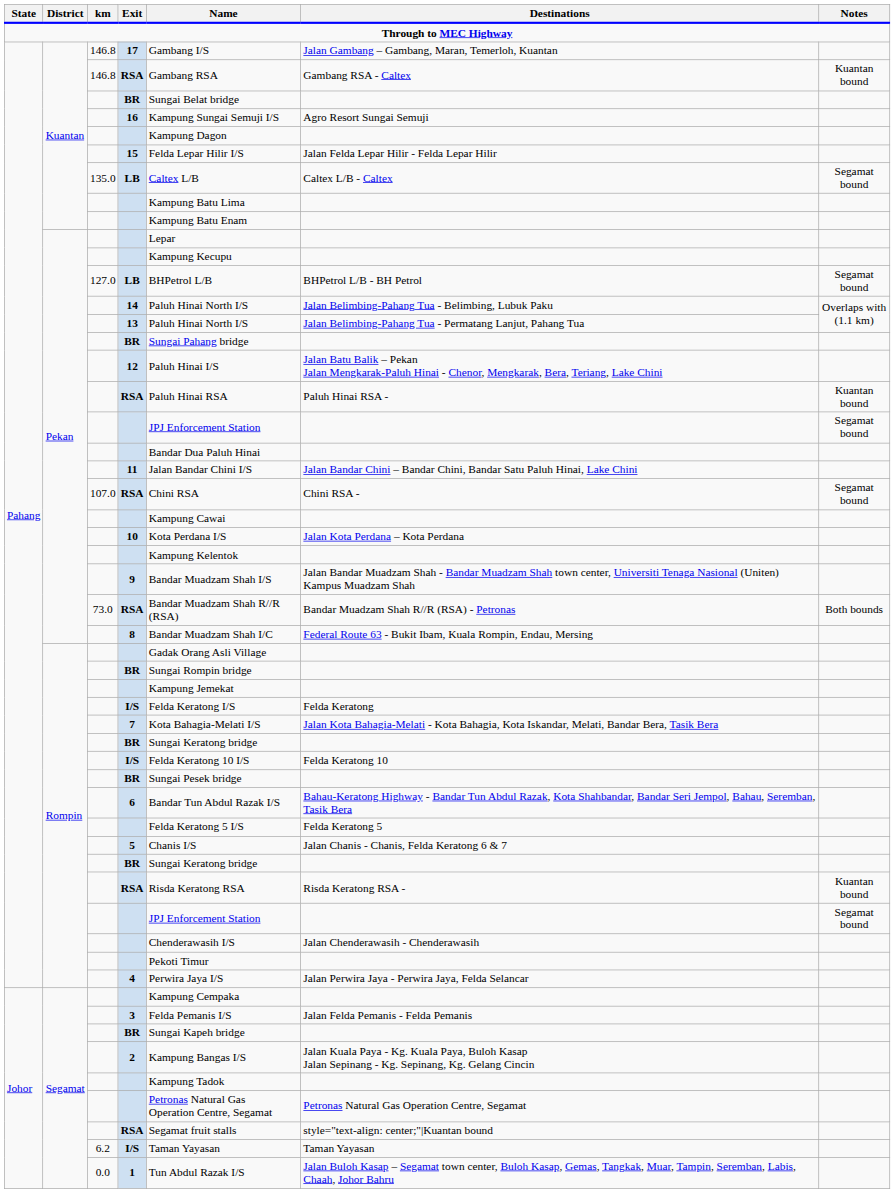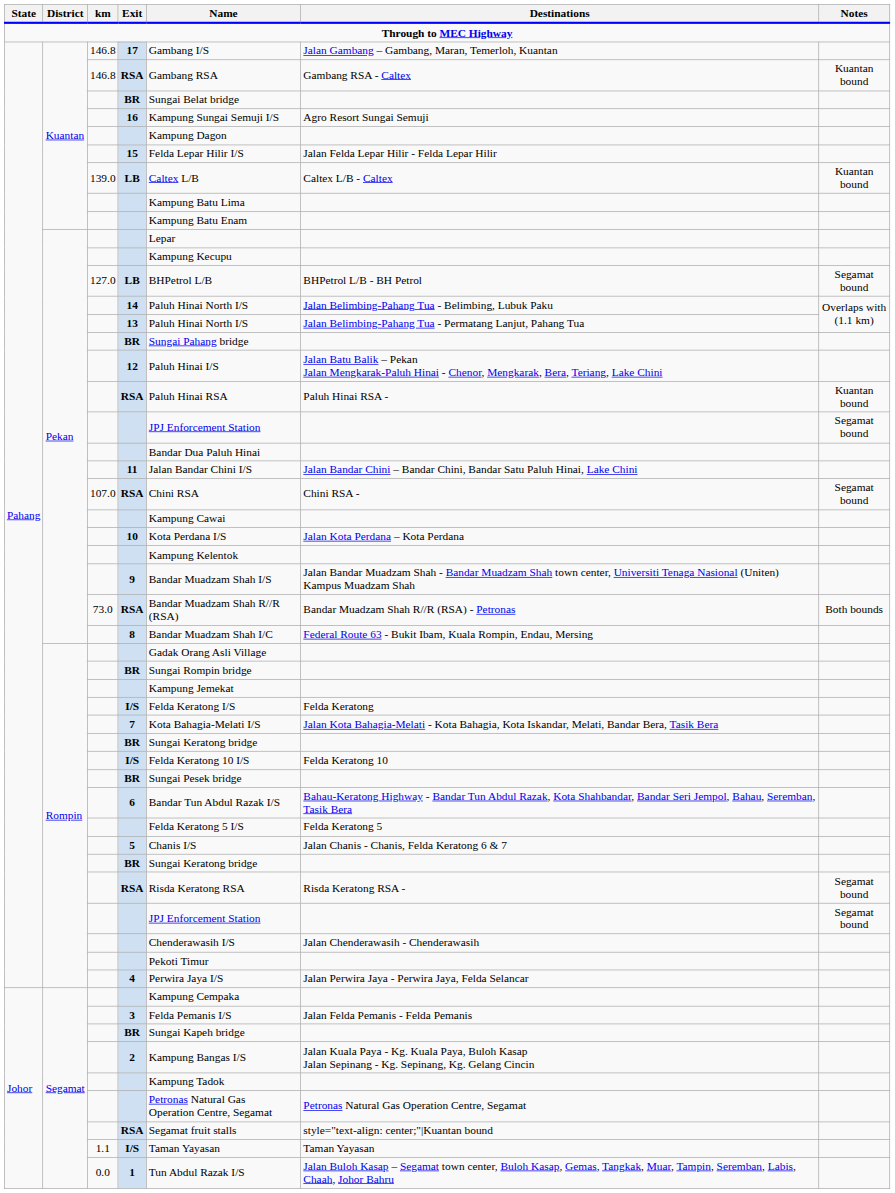(103, 178) 135.0 -> (103, 178) 139.0
(854, 178) Segamat bound -> (854, 178) Kuantan bound
(854, 887) Kuantan bound -> (854, 887) Segamat bound
(103, 1148) 6.2 -> (103, 1148) 1.1
